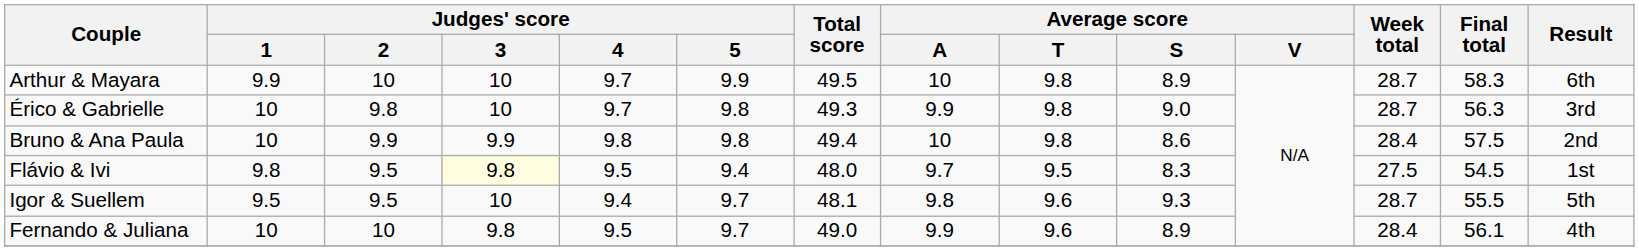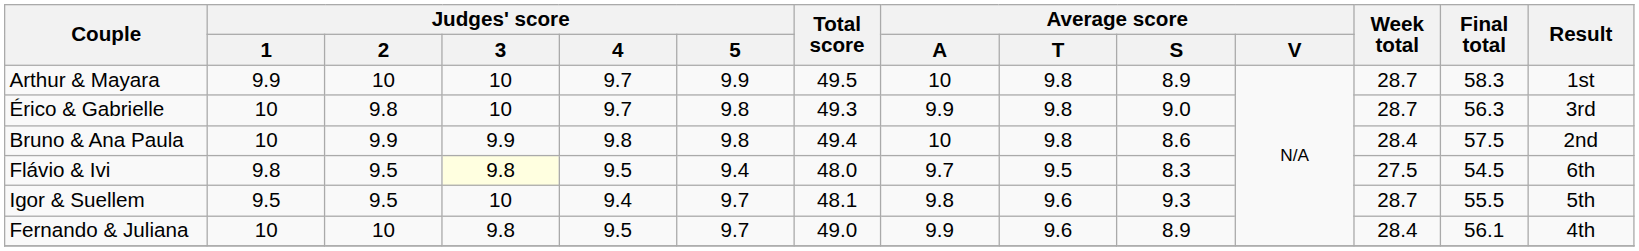(1581, 79) 6th -> (1581, 79) 1st
(1581, 170) 1st -> (1581, 170) 6th
